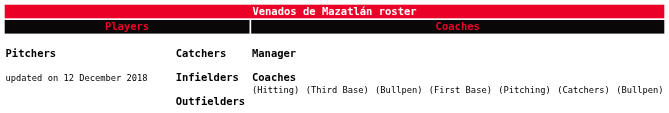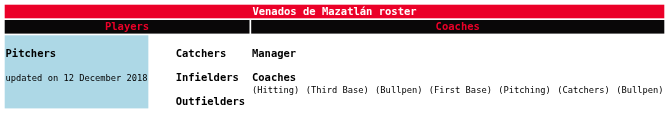(77, 65) no background -> (77, 65) lightblue background
